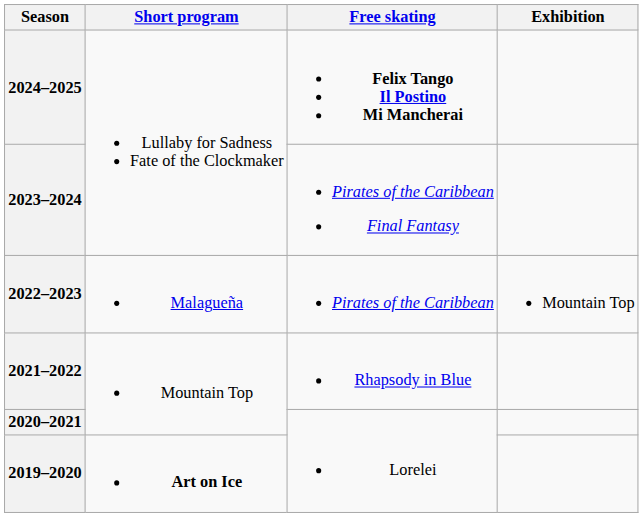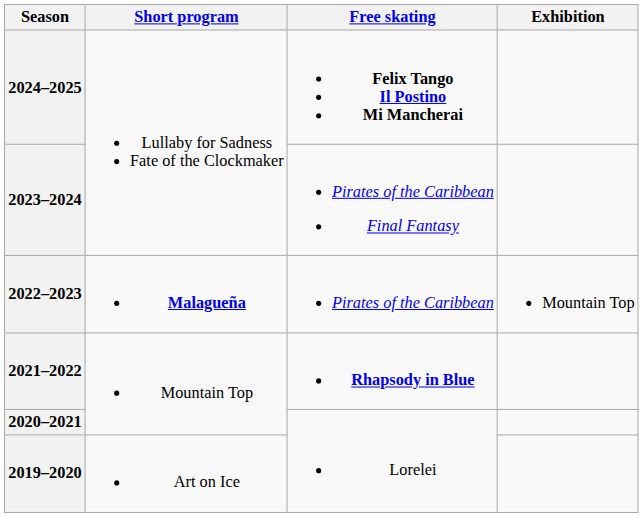(186, 303) normal -> (186, 303) bold
(393, 380) normal -> (393, 380) bold
(186, 483) bold -> (186, 483) normal
